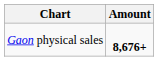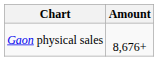(130, 46) bold -> (130, 46) normal
